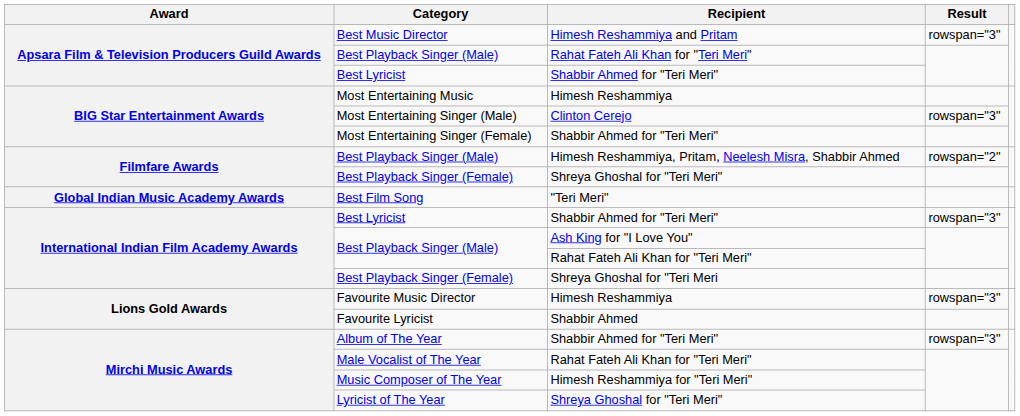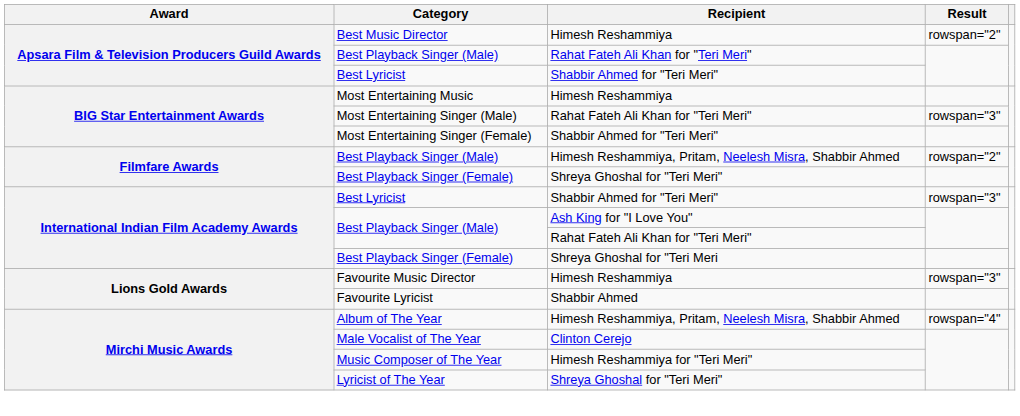(644, 34) Himesh Reshammiya and Pritam -> (611, 34) Himesh Reshammiya
(964, 34) rowspan="3" -> (964, 34) rowspan="2"
(591, 116) Clinton Cerejo -> (651, 116) Rahat Fateh Ali Khan for "Teri Meri"
- row: (169, 197)
(634, 339) Shabbir Ahmed for "Teri Meri" -> (725, 319) Himesh Reshammiya, Pritam, Neelesh Misra, Shabbir Ahmed
(964, 339) rowspan="3" -> (964, 319) rowspan="4"
(651, 359) Rahat Fateh Ali Khan for "Teri Meri" -> (591, 339) Clinton Cerejo
